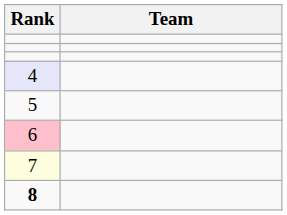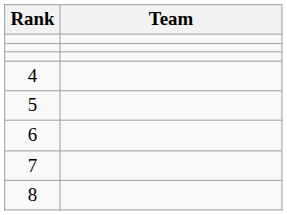(33, 75) lavender background -> (33, 75) no background
(33, 135) pink background -> (33, 135) no background
(33, 165) lightyellow background -> (33, 165) no background
(33, 195) bold -> (33, 195) normal
